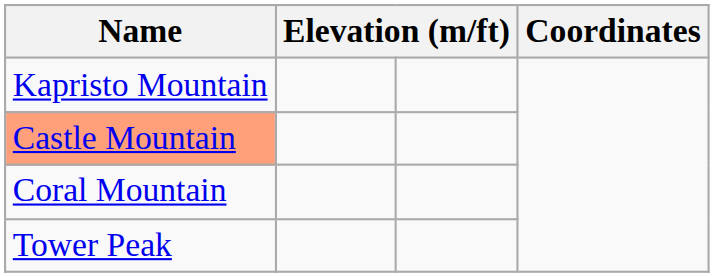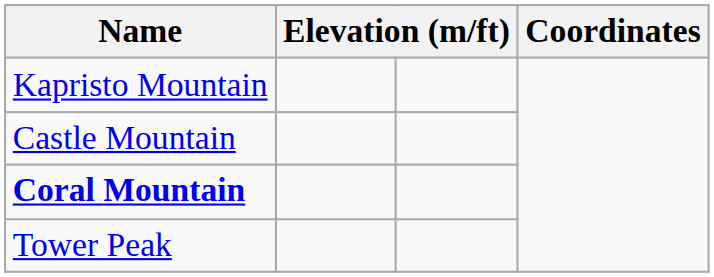(124, 137) lightsalmon background -> (124, 137) no background
(120, 191) normal -> (129, 191) bold
